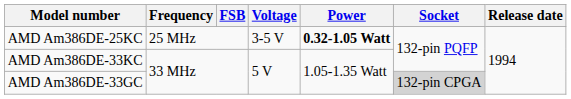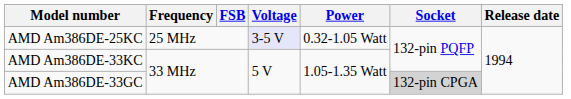(268, 37) no background -> (268, 37) lavender background
(347, 37) bold -> (345, 37) normal
